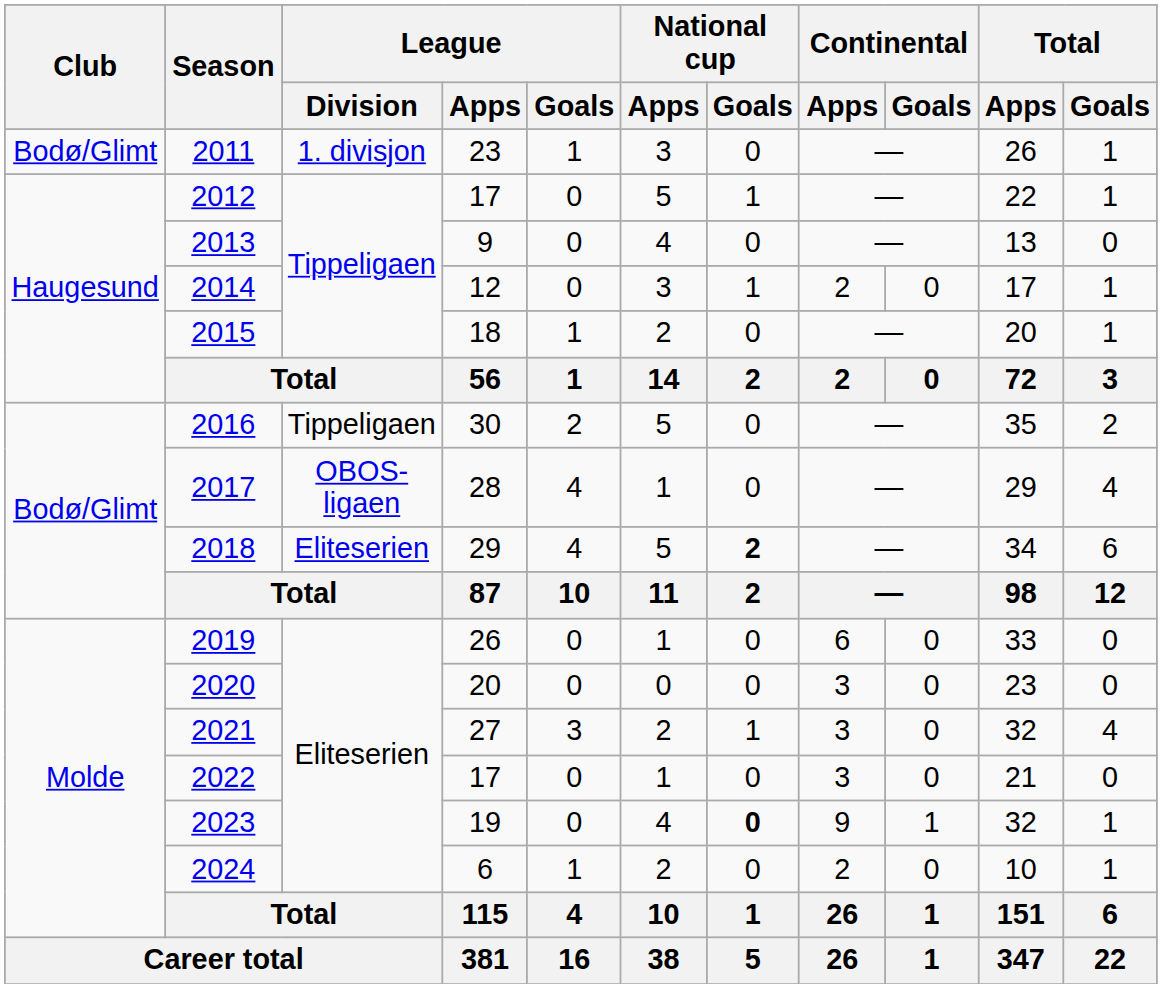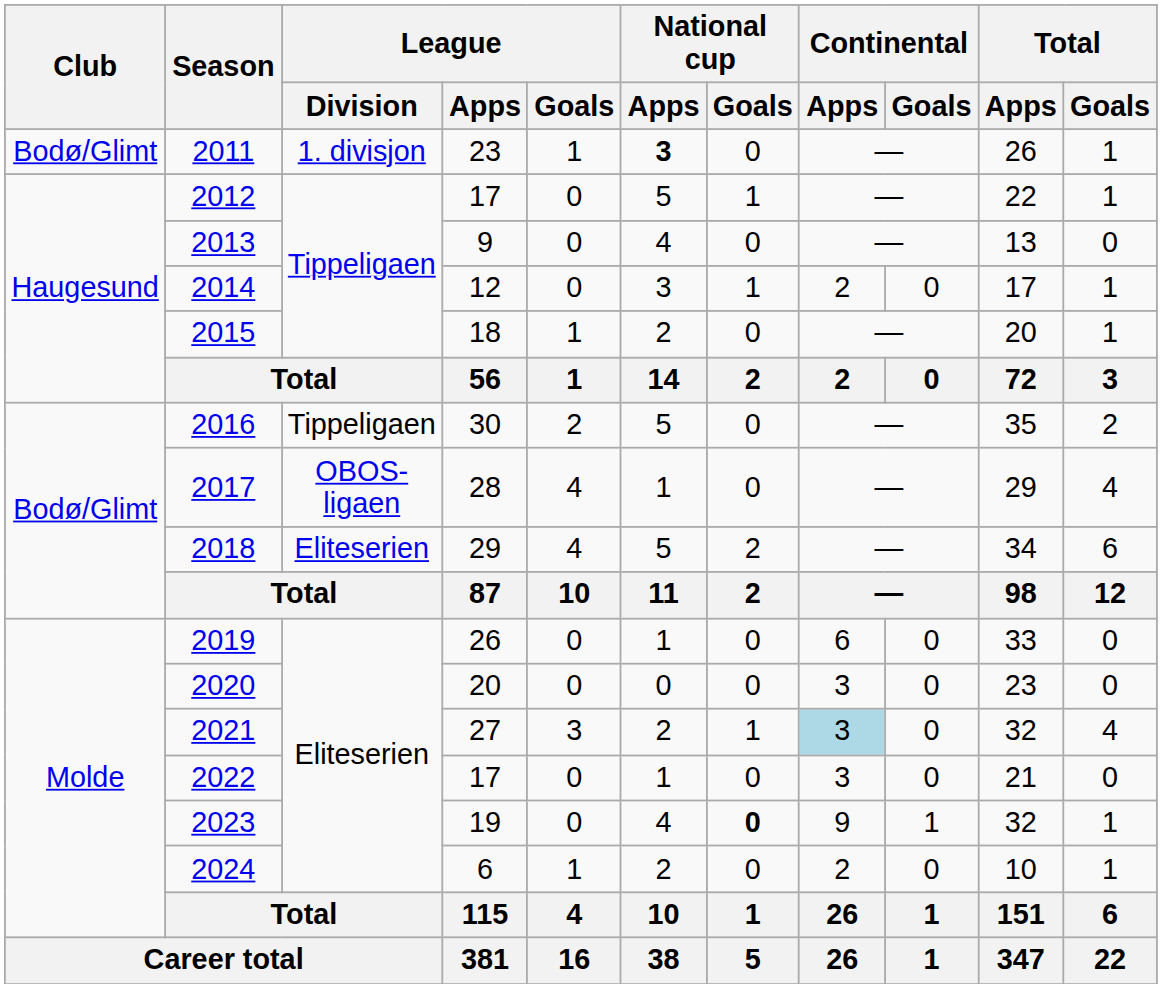(664, 151) normal -> (664, 151) bold
(753, 548) bold -> (753, 548) normal
(842, 731) no background -> (842, 731) lightblue background
